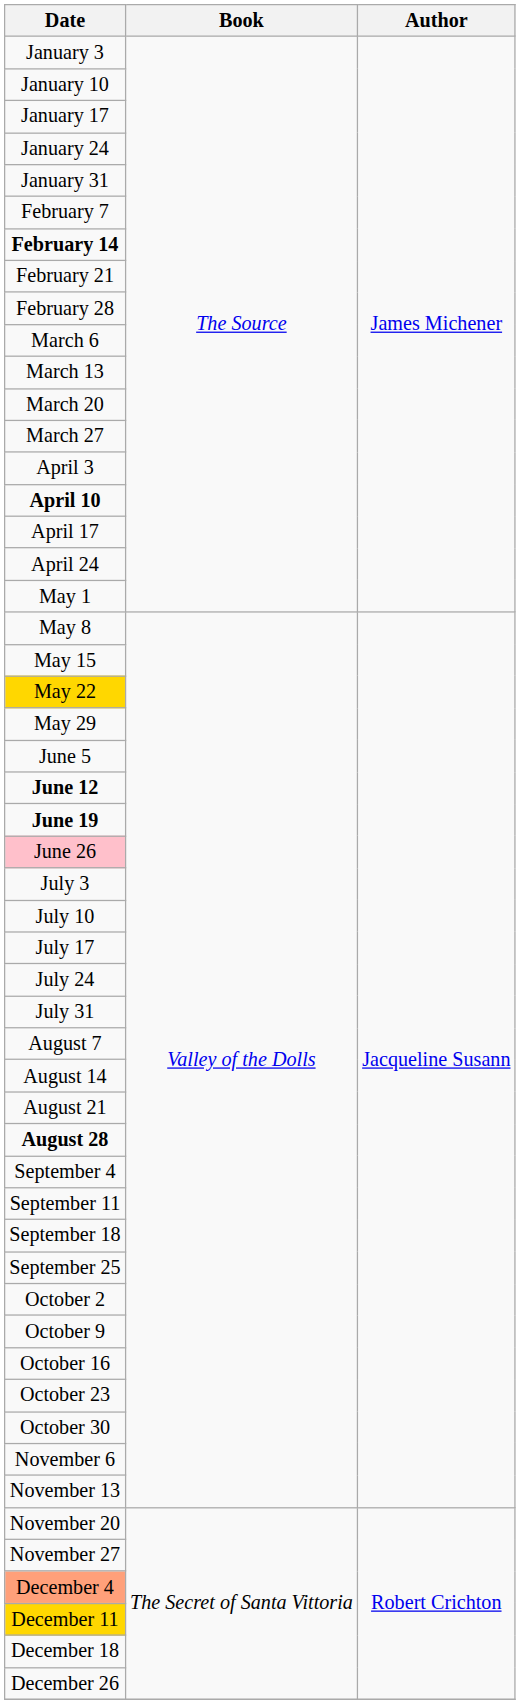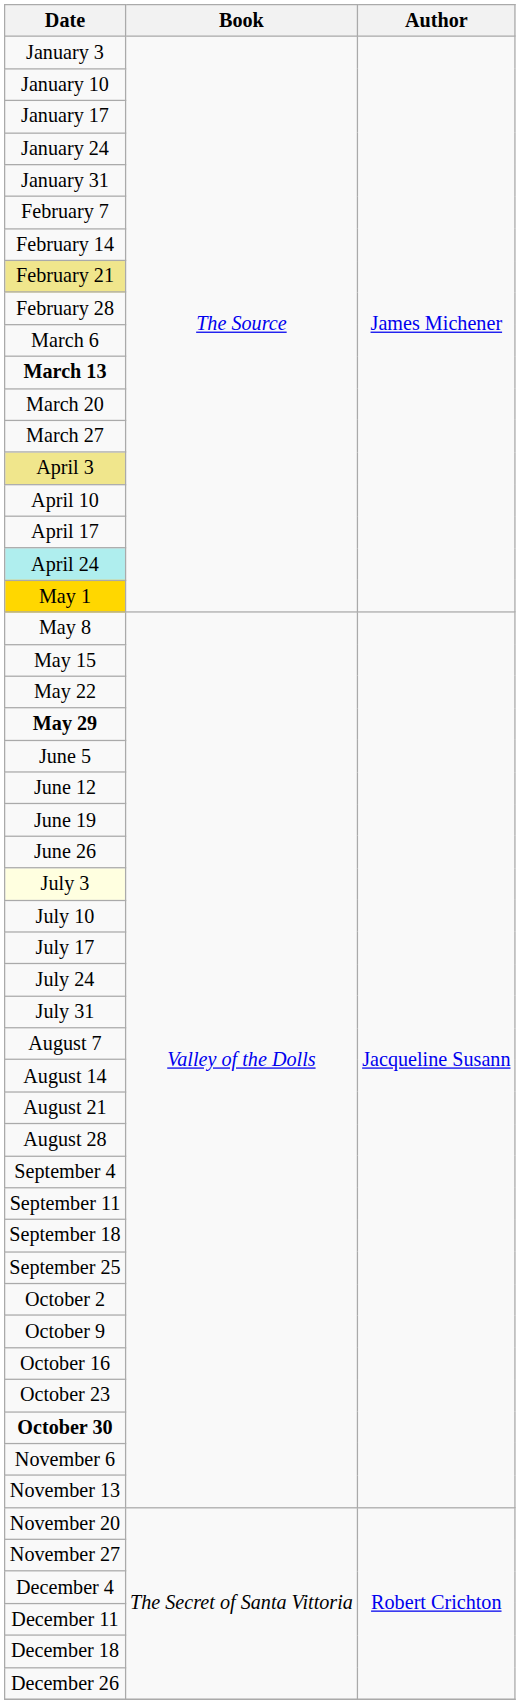(65, 244) bold -> (65, 244) normal
(65, 276) no background -> (65, 276) khaki background
(65, 372) normal -> (65, 372) bold
(65, 468) no background -> (65, 468) khaki background
(65, 500) bold -> (65, 500) normal
(65, 564) no background -> (65, 564) paleturquoise background
(65, 595) no background -> (65, 595) gold background
(65, 691) gold background -> (65, 691) no background
(65, 723) normal -> (65, 723) bold
(65, 787) bold -> (65, 787) normal
(65, 819) bold -> (65, 819) normal
(65, 851) pink background -> (65, 851) no background
(65, 883) no background -> (65, 883) lightyellow background
(65, 1139) bold -> (65, 1139) normal
(65, 1427) normal -> (65, 1427) bold
(65, 1587) lightsalmon background -> (65, 1587) no background
(65, 1619) gold background -> (65, 1619) no background
